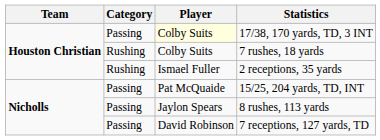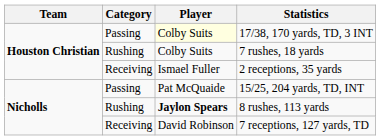(126, 70) Rushing -> (129, 70) Receiving
(124, 107) Passing -> (124, 107) Rushing
(190, 107) normal -> (193, 107) bold
(124, 125) Passing -> (129, 125) Receiving
